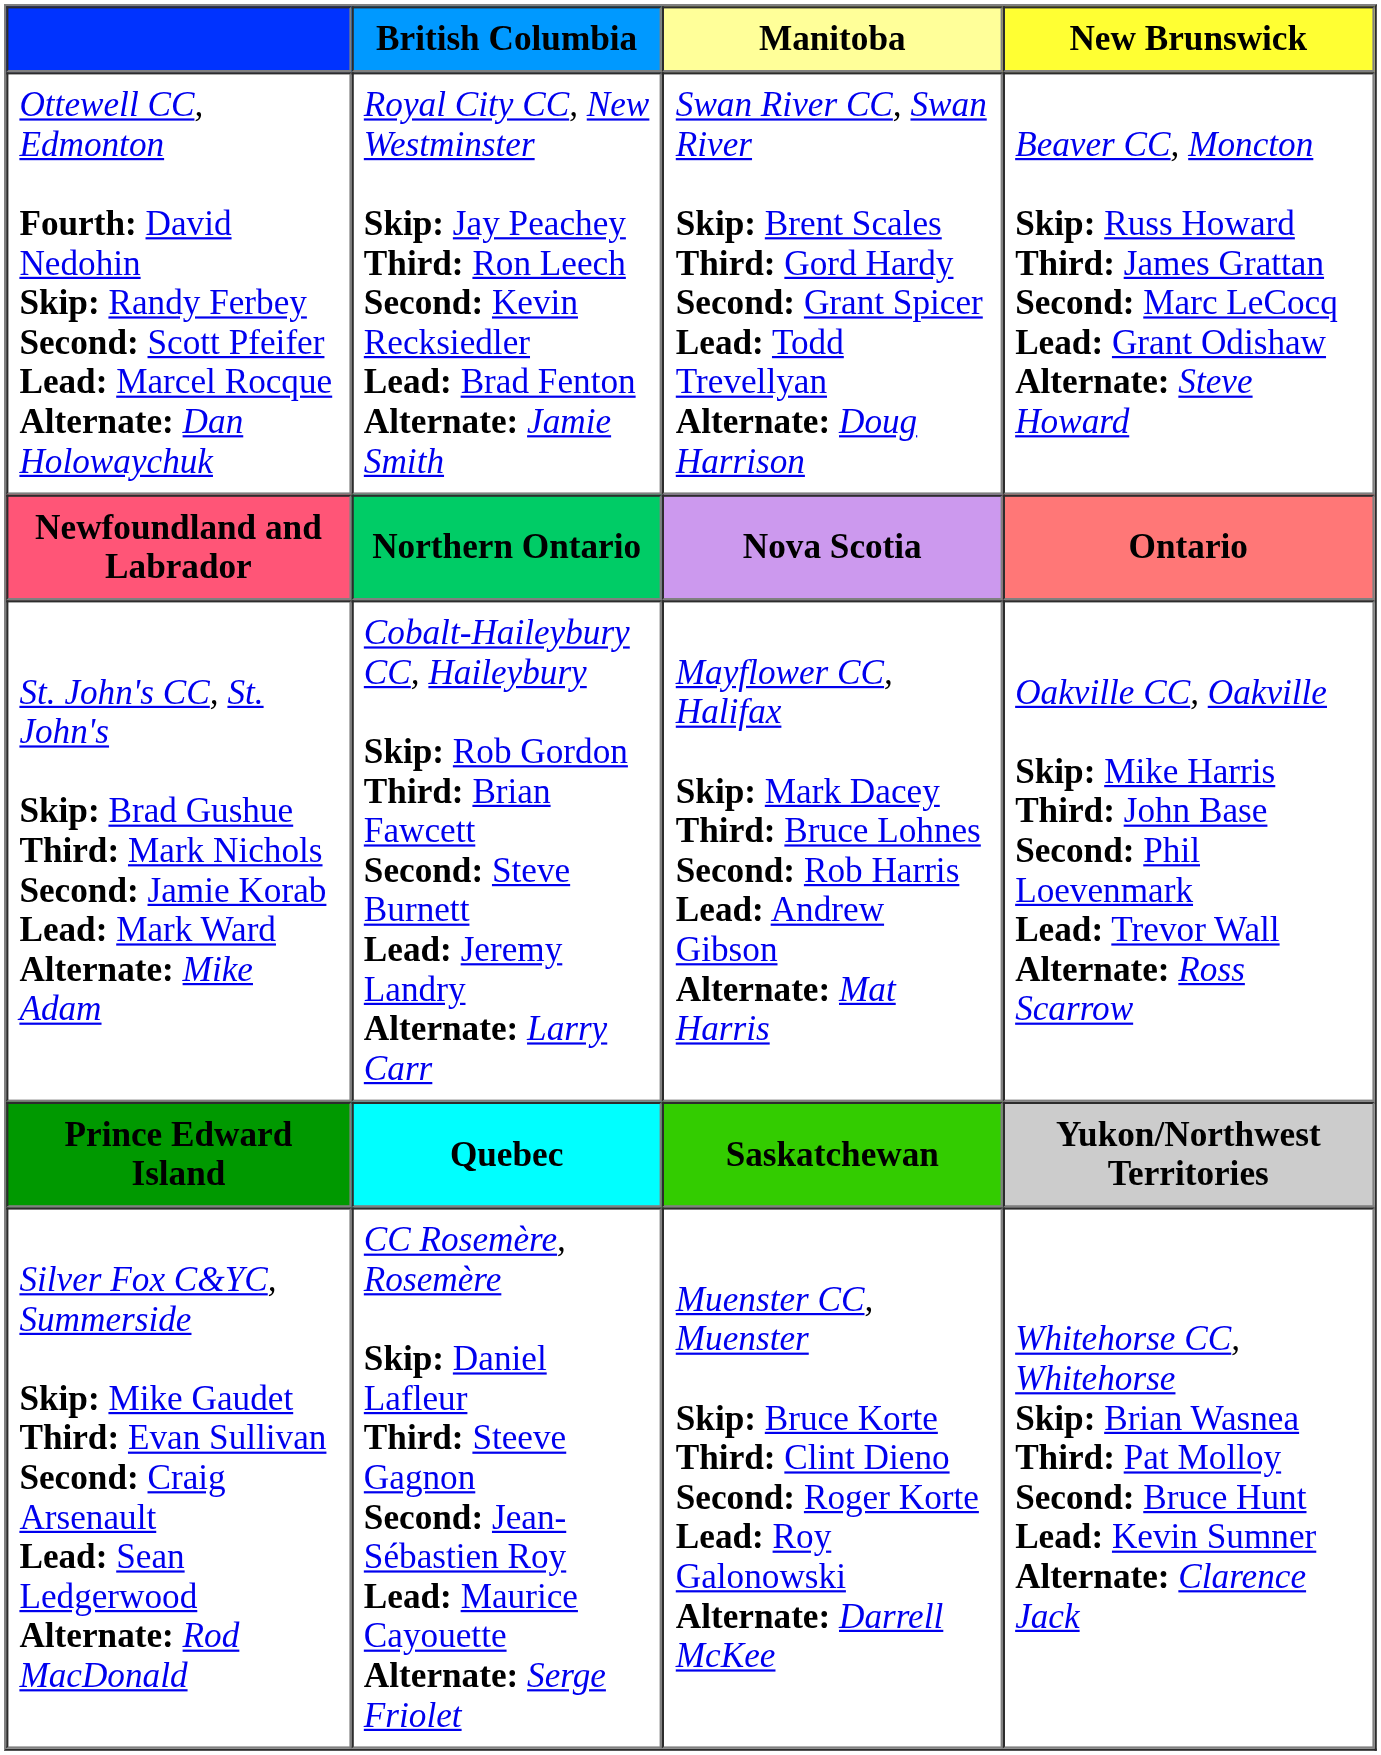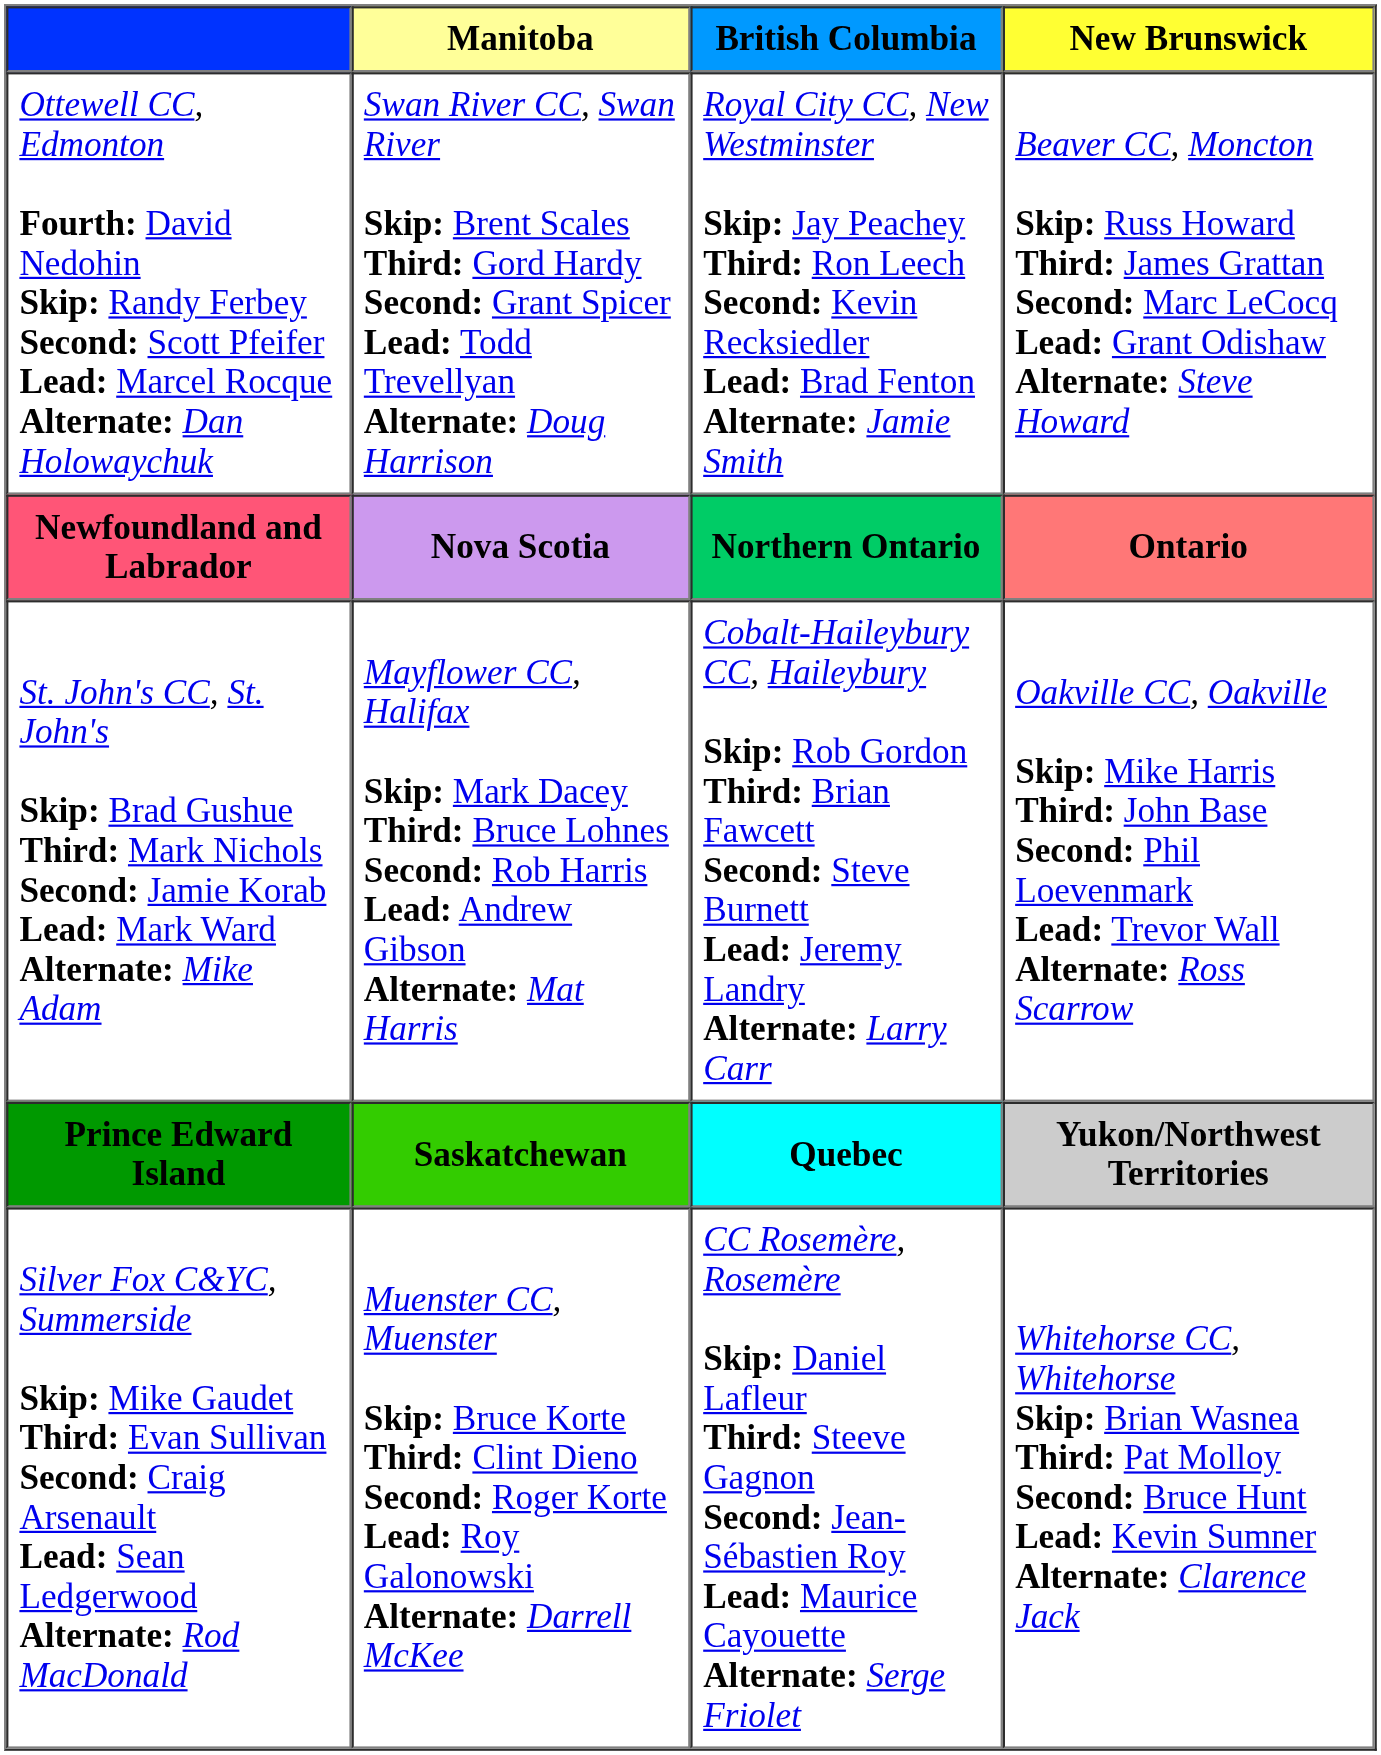columns swapped: (507, 38) <-> (832, 38)
